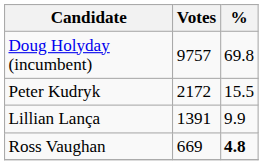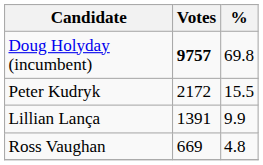(194, 54) normal -> (194, 54) bold
(235, 145) bold -> (235, 145) normal
